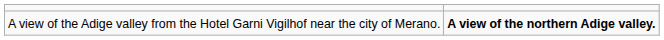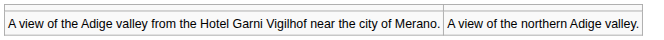(551, 23) bold -> (543, 24) normal
